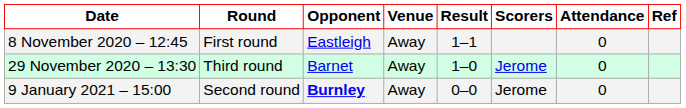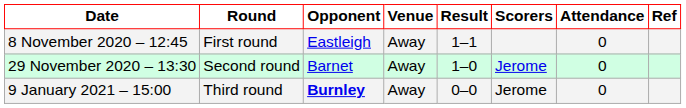(243, 66) Third round -> (252, 66) Second round
(252, 90) Second round -> (243, 90) Third round
